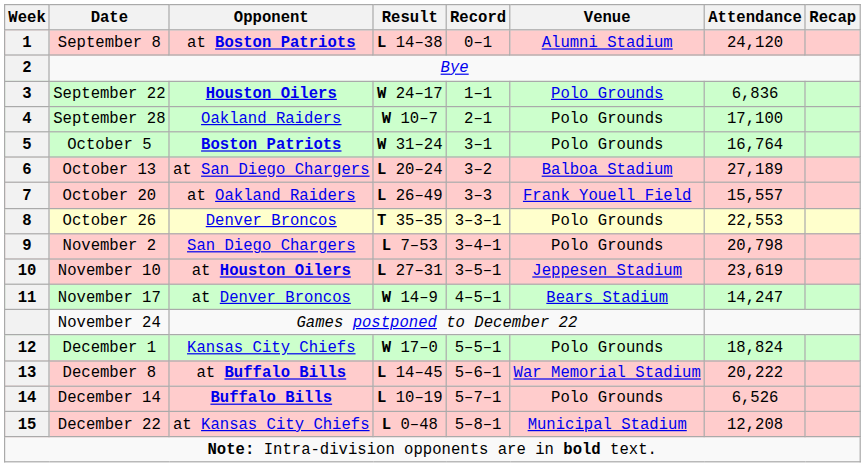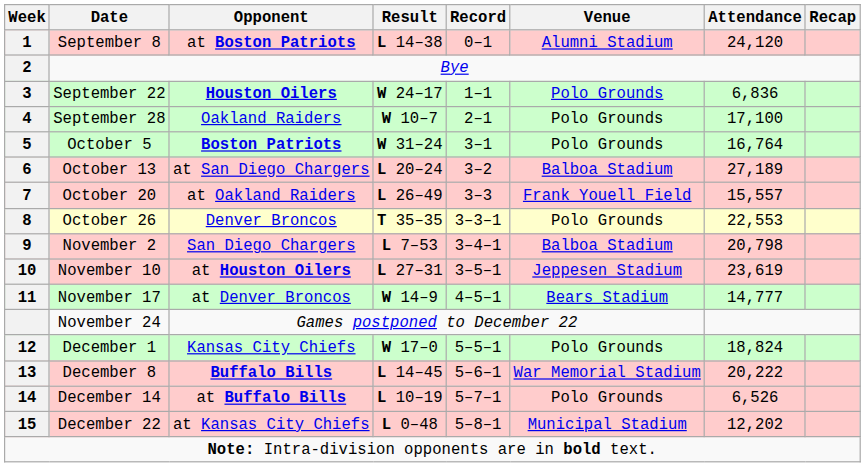(607, 246) Polo Grounds -> (607, 246) Balboa Stadium
(755, 297) 14,247 -> (755, 297) 14,777
(271, 373) at Buffalo Bills -> (271, 373) Buffalo Bills
(271, 399) Buffalo Bills -> (271, 399) at Buffalo Bills
(755, 424) 12,208 -> (755, 424) 12,202
